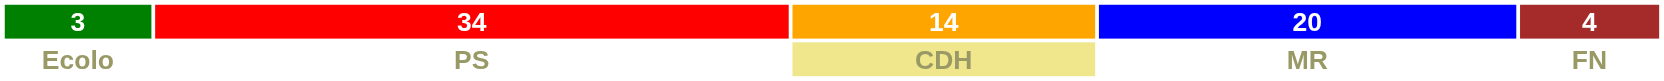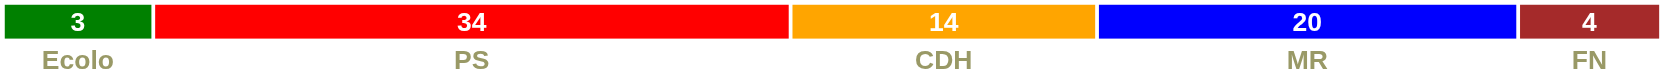(944, 59) khaki background -> (944, 59) no background
